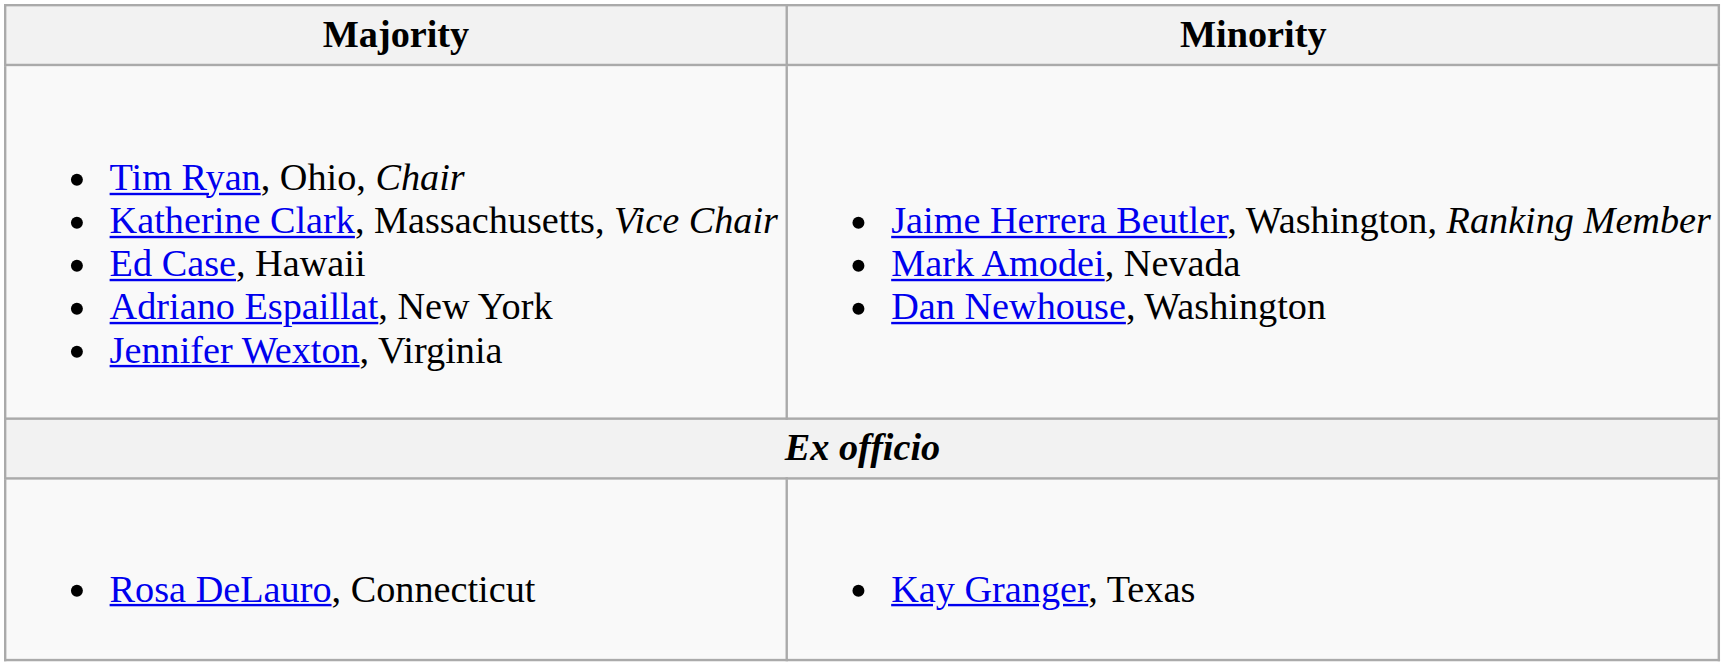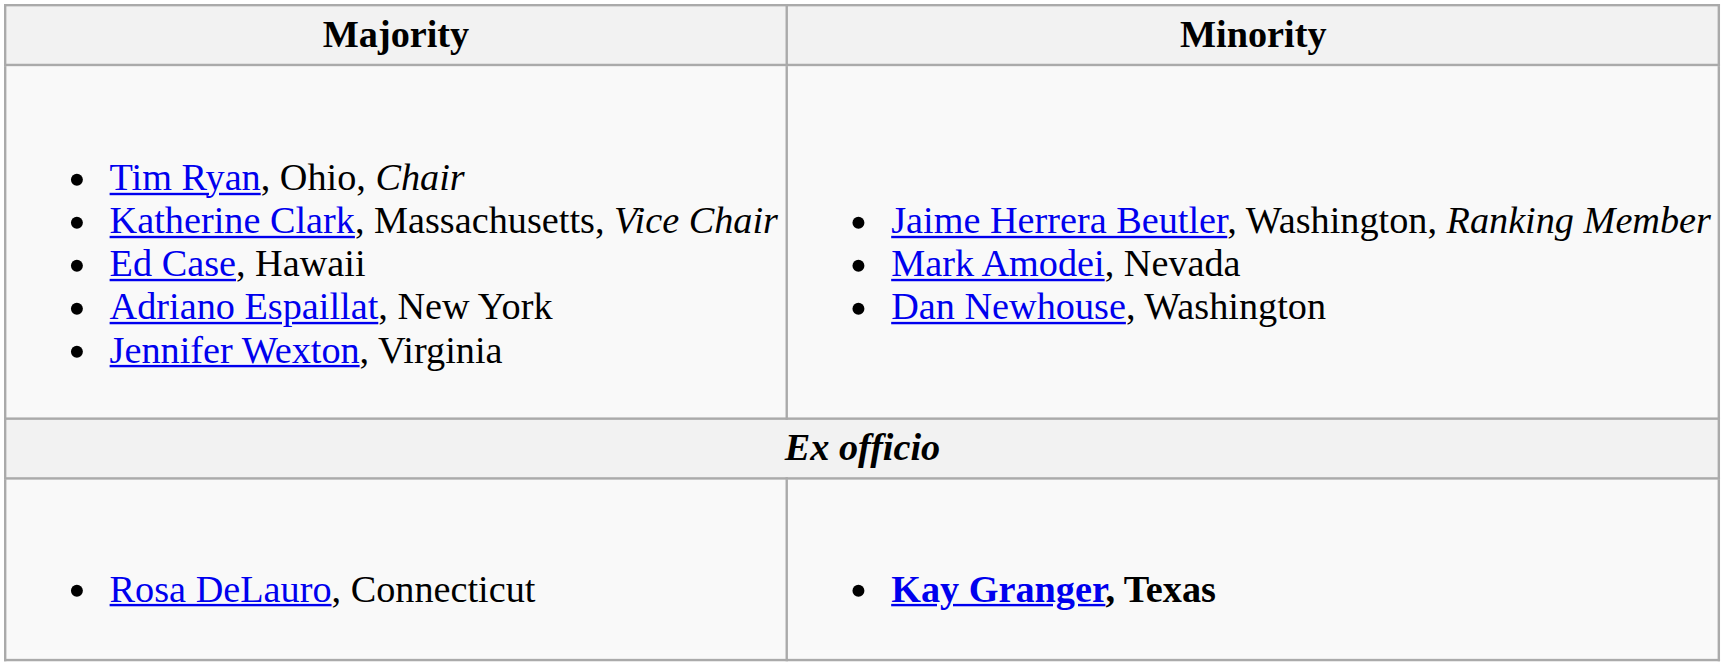(1253, 590) normal -> (1253, 590) bold
